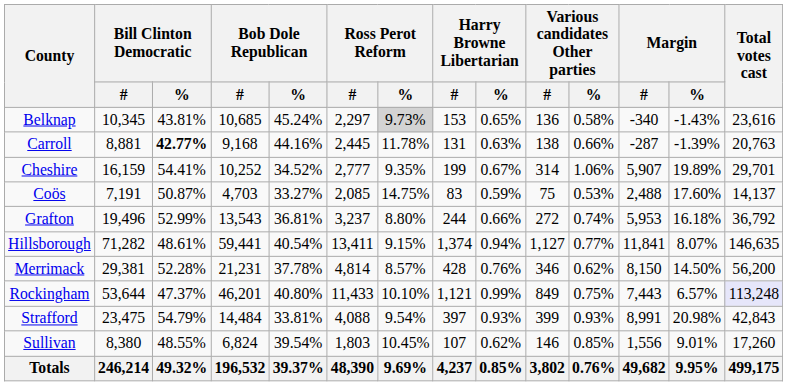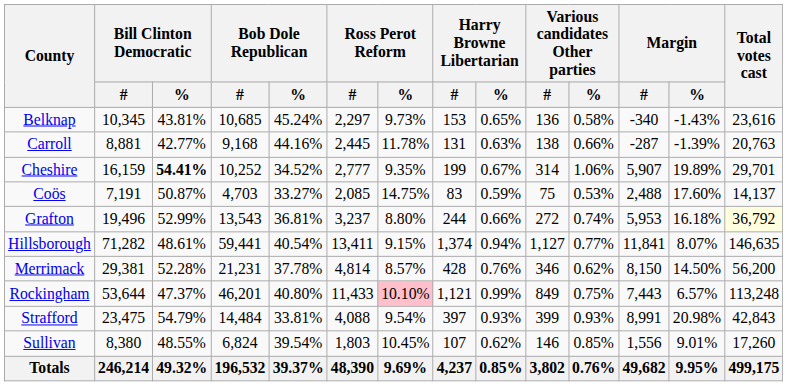(405, 119) lightgrey background -> (405, 119) no background
(182, 144) bold -> (182, 144) normal
(182, 169) normal -> (182, 169) bold
(754, 219) no background -> (754, 219) lightyellow background
(405, 293) no background -> (405, 293) pink background
(754, 293) lavender background -> (754, 293) no background
